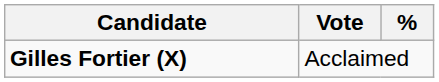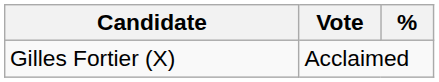(98, 58) bold -> (93, 58) normal
